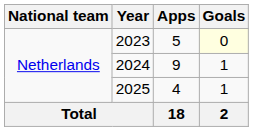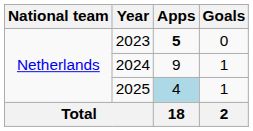(176, 41) normal -> (176, 41) bold
(224, 41) lightyellow background -> (224, 41) no background
(176, 89) no background -> (176, 89) lightblue background
